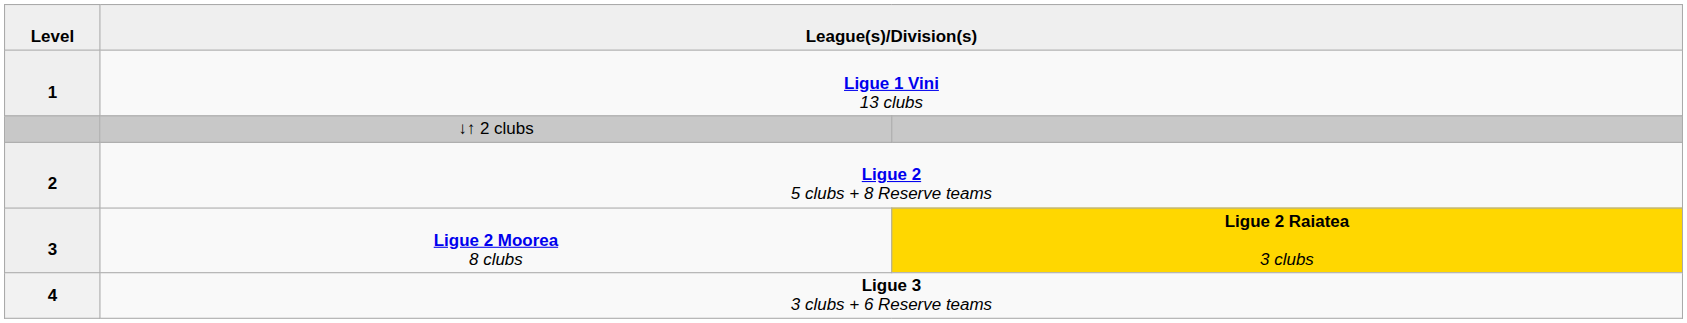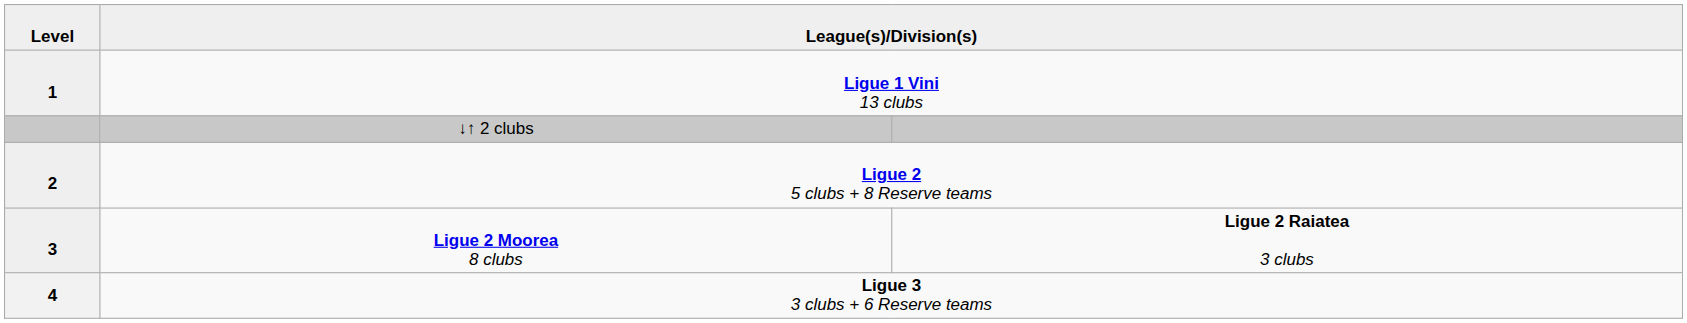(1287, 240) gold background -> (1287, 240) no background
